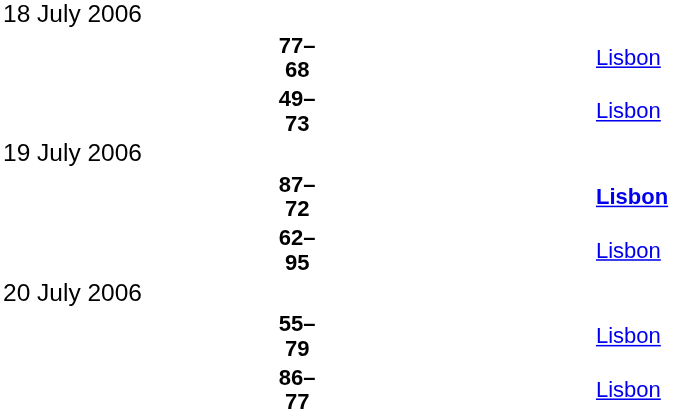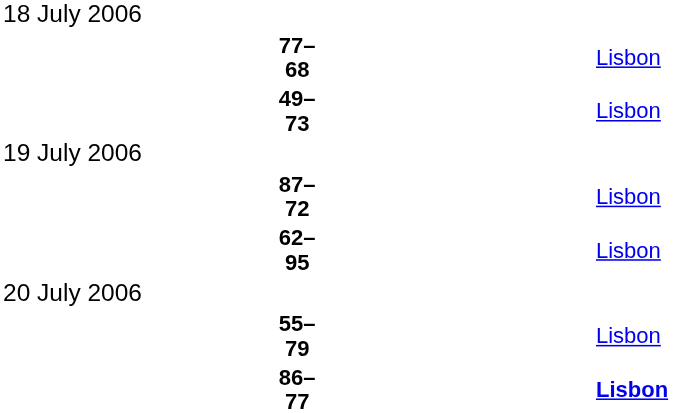(632, 196) bold -> (628, 196) normal
(628, 389) normal -> (632, 389) bold
